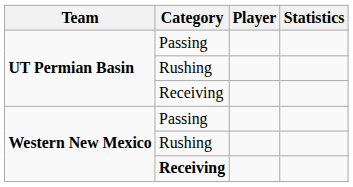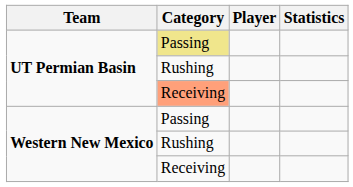(183, 43) no background -> (185, 43) khaki background
(191, 93) no background -> (193, 93) lightsalmon background
(192, 168) bold -> (193, 168) normal
